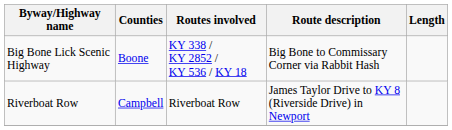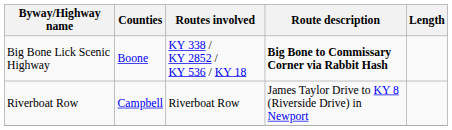(328, 58) normal -> (329, 58) bold
